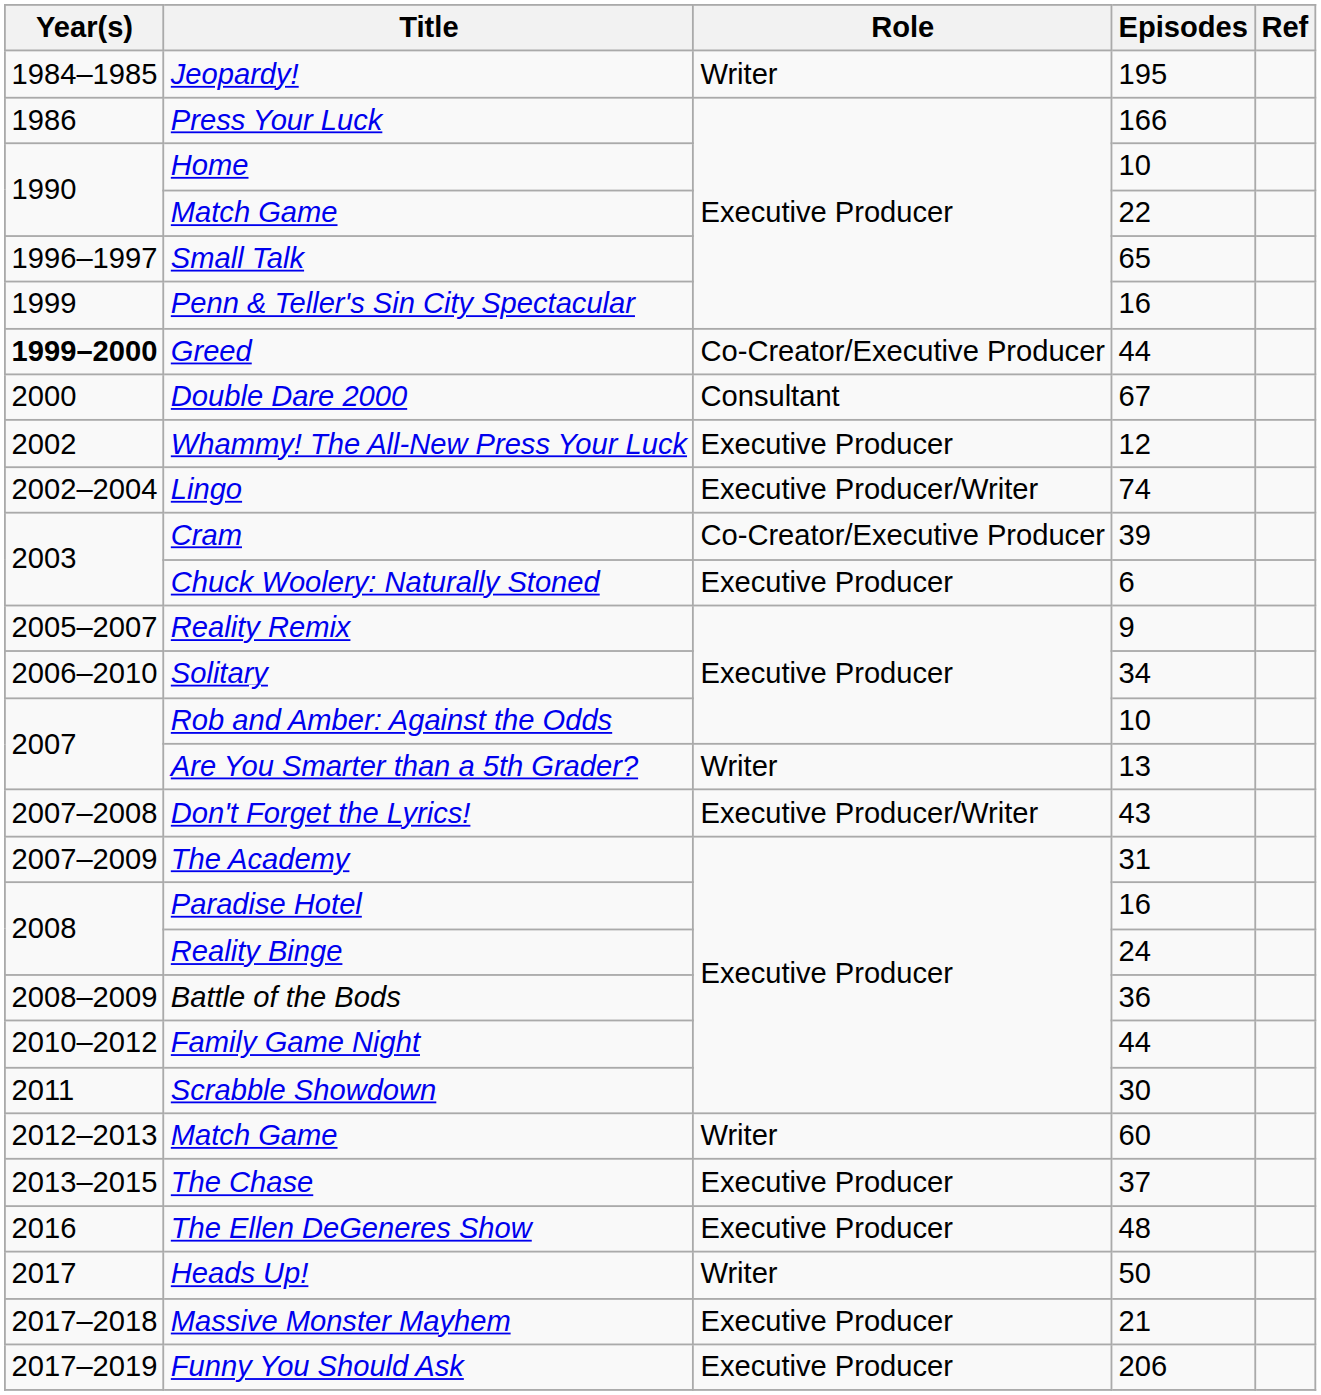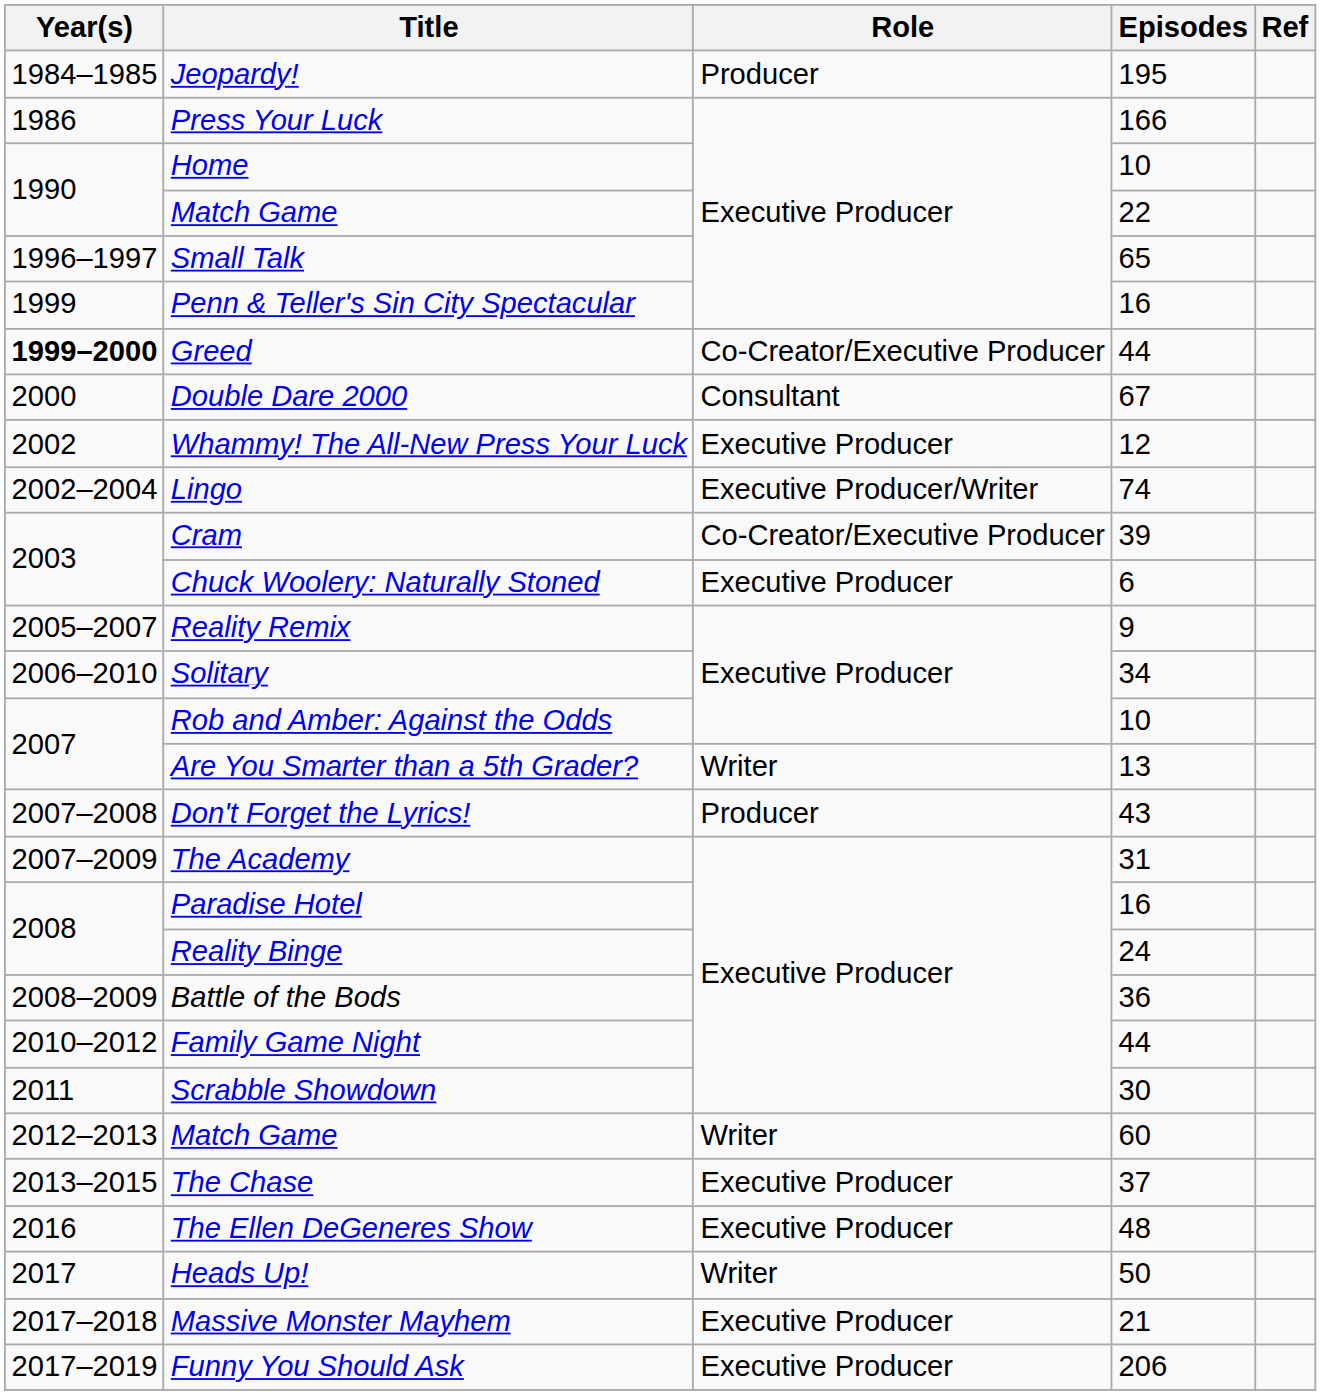(739, 73) Writer -> (760, 73) Producer
(869, 812) Executive Producer/Writer -> (760, 812) Producer
